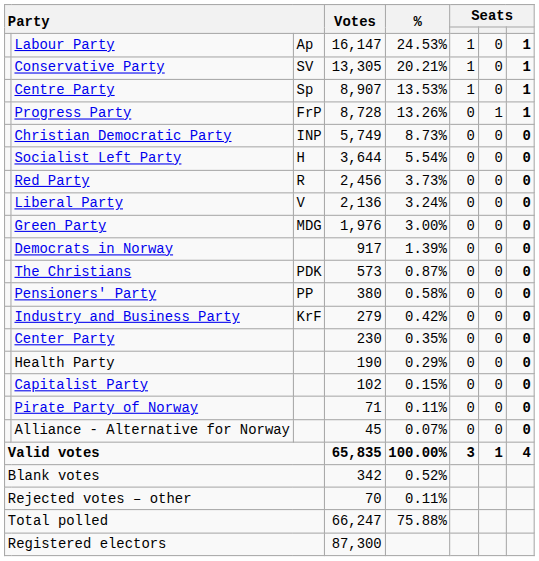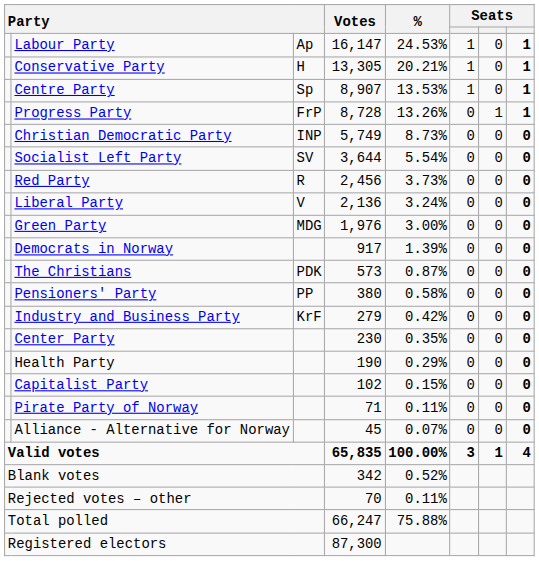(305, 68) SV -> (301, 68) H
(301, 159) H -> (305, 159) SV
